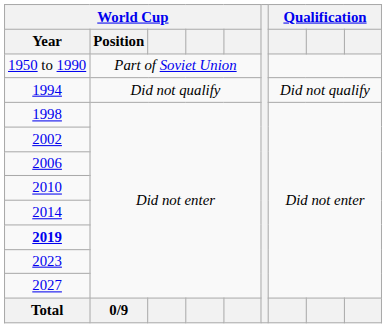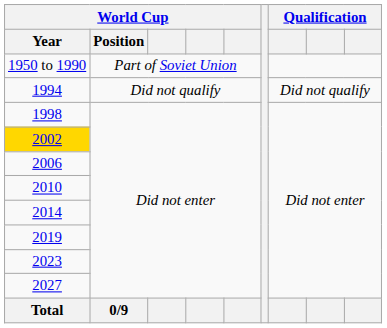(47, 139) no background -> (47, 139) gold background
(47, 237) bold -> (47, 237) normal
